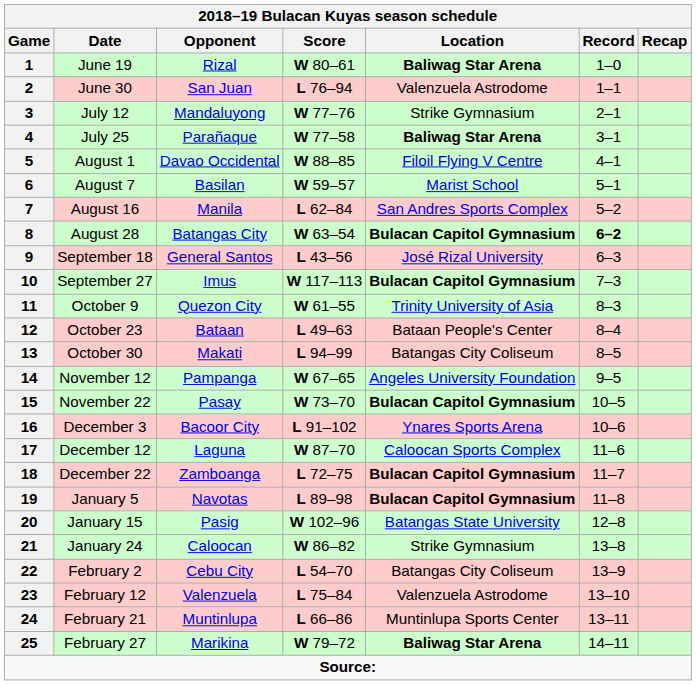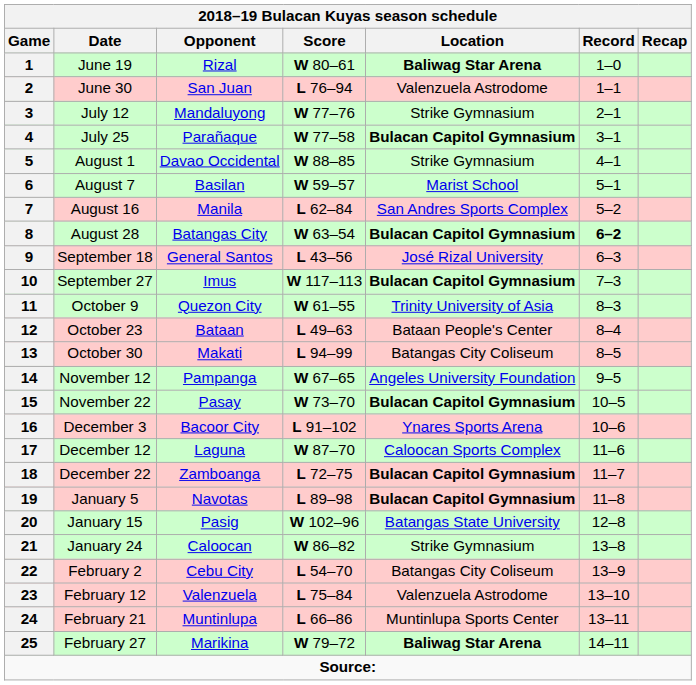(472, 137) Baliwag Star Arena -> (472, 137) Bulacan Capitol Gymnasium
(472, 161) Filoil Flying V Centre -> (472, 161) Strike Gymnasium
